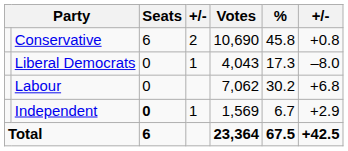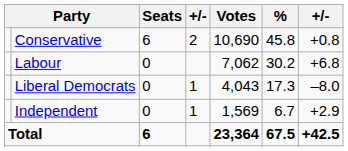rows swapped: (38, 87) <-> (75, 63)
(146, 110) bold -> (146, 110) normal
